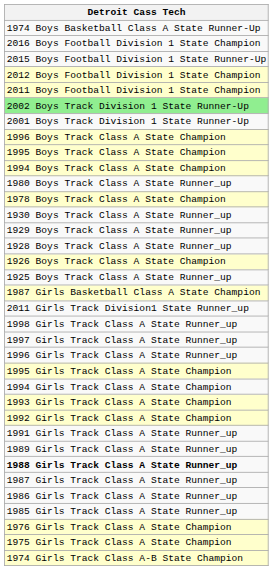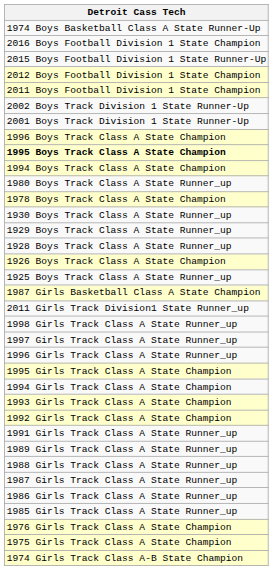(128, 106) lightgreen background -> (128, 106) no background
(116, 153) normal -> (116, 153) bold
(122, 465) bold -> (122, 465) normal
